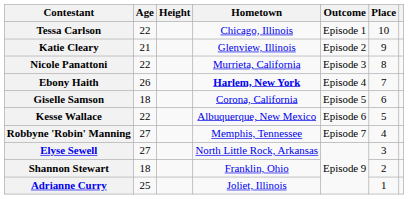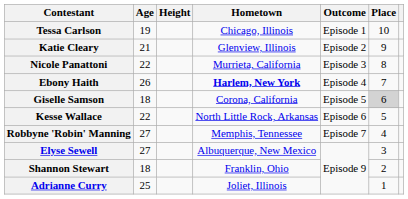(145, 30) 22 -> (145, 30) 19
(384, 99) no background -> (384, 99) lightgrey background
(257, 116) Albuquerque, New Mexico -> (257, 116) North Little Rock, Arkansas
(257, 151) North Little Rock, Arkansas -> (257, 151) Albuquerque, New Mexico
